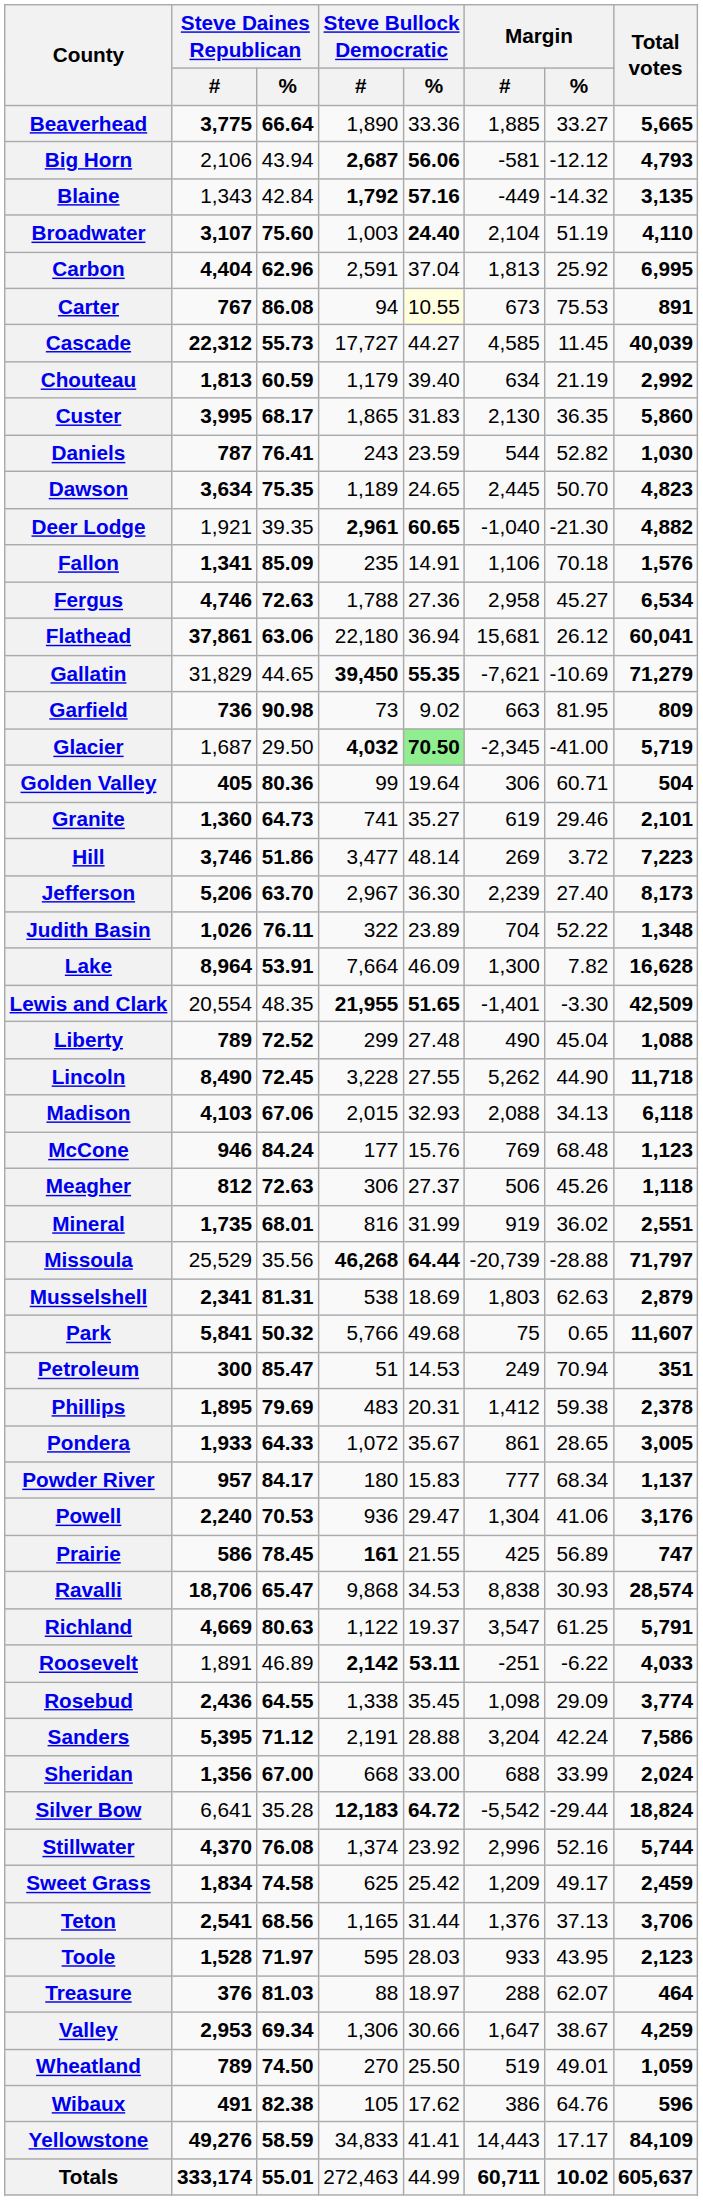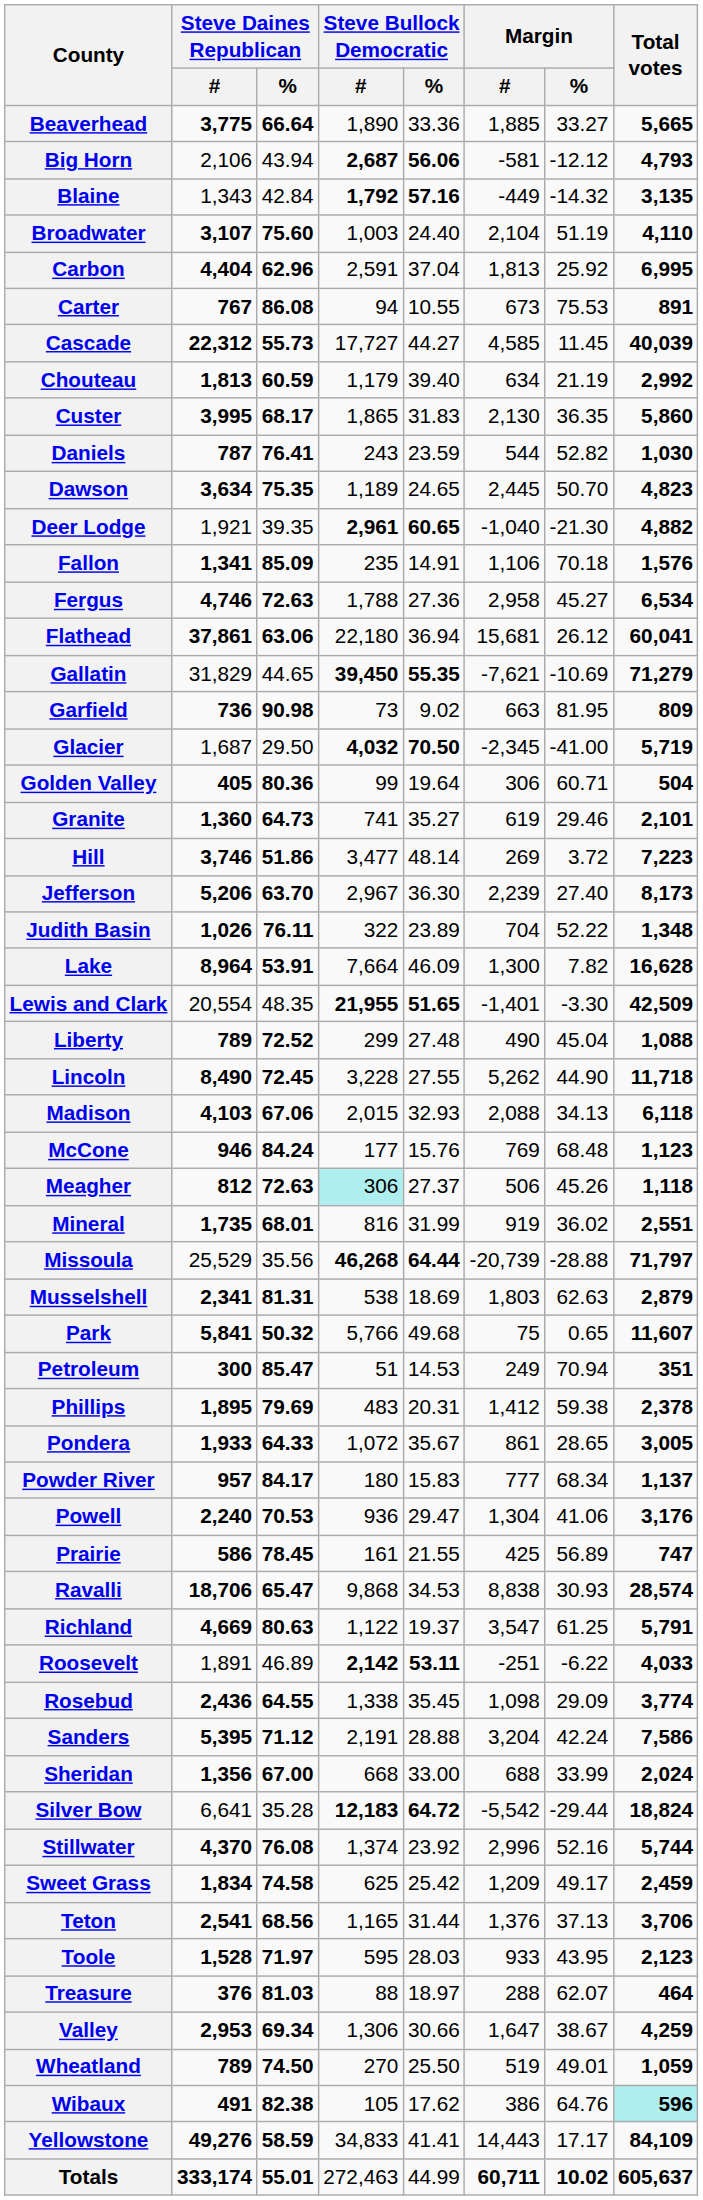(434, 233) bold -> (434, 233) normal
(434, 307) lightyellow background -> (434, 307) no background
(434, 747) lightgreen background -> (434, 747) no background
(381, 1187) no background -> (381, 1187) paleturquoise background
(381, 1554) bold -> (381, 1554) normal
(676, 2104) no background -> (676, 2104) paleturquoise background
